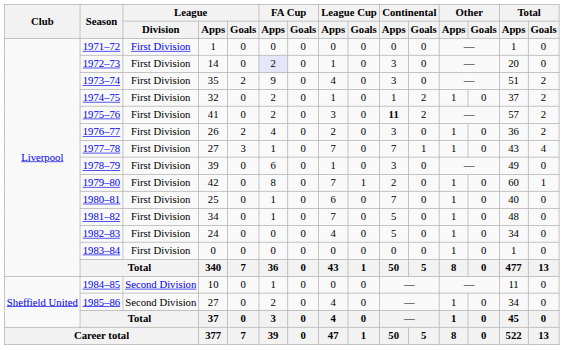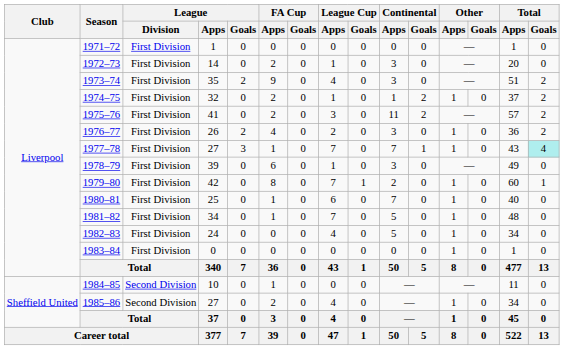(273, 64) lavender background -> (273, 64) no background
(394, 115) bold -> (394, 115) normal
(544, 149) no background -> (544, 149) paleturquoise background
